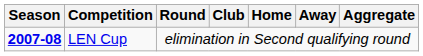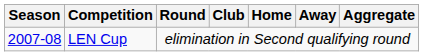(35, 39) bold -> (35, 39) normal
